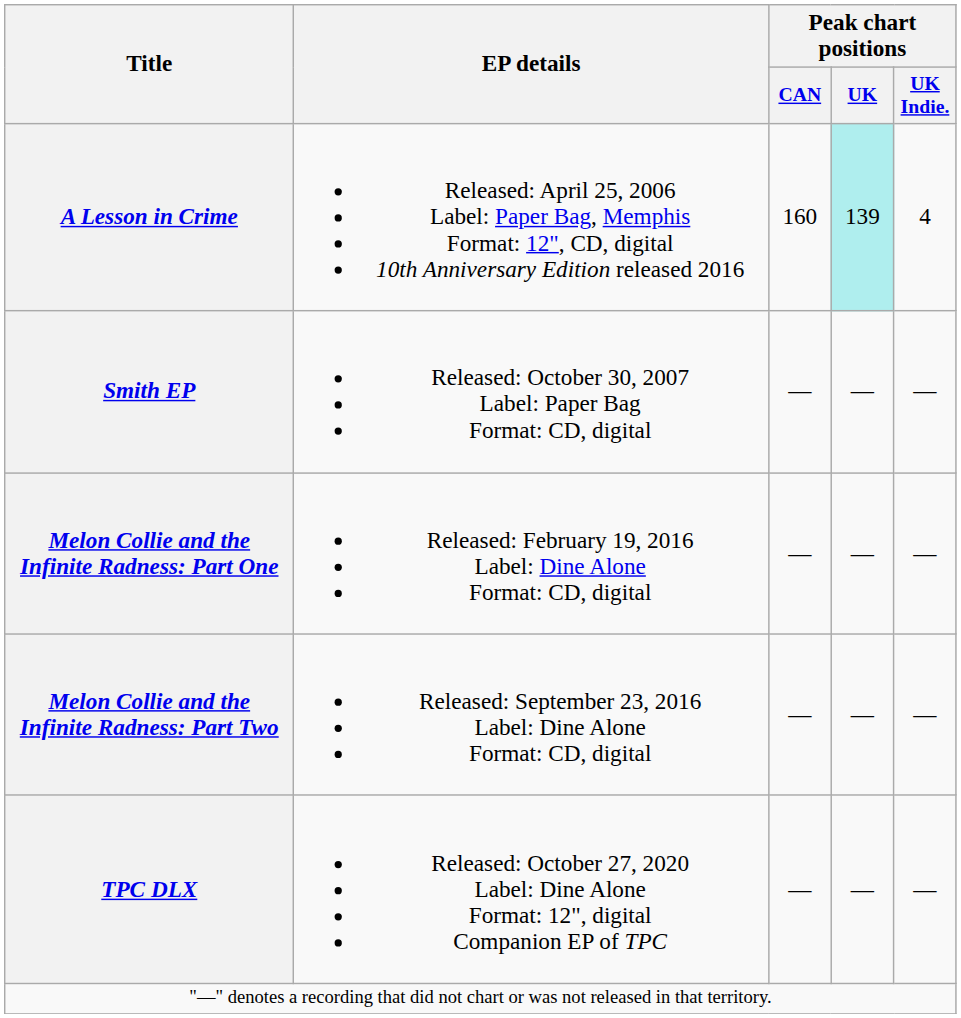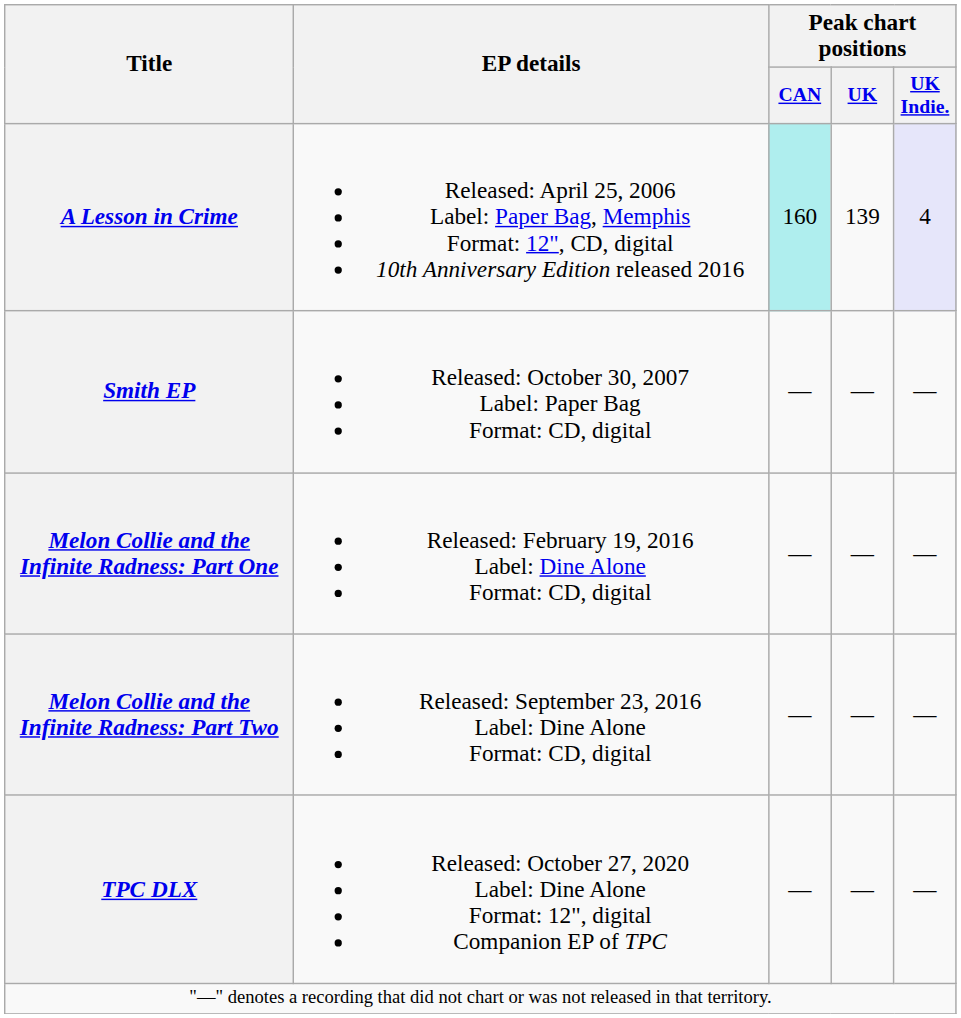(800, 216) no background -> (800, 216) paleturquoise background
(862, 216) paleturquoise background -> (862, 216) no background
(925, 216) no background -> (925, 216) lavender background
